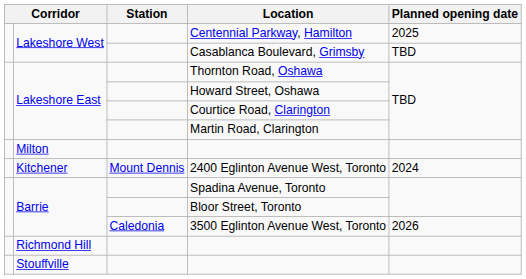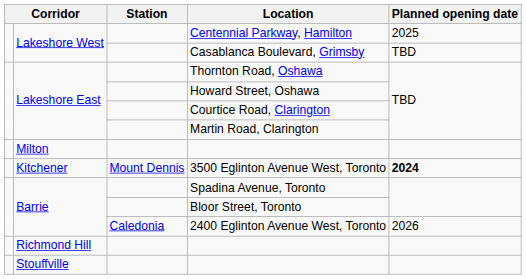(288, 168) 2400 Eglinton Avenue West, Toronto -> (288, 168) 3500 Eglinton Avenue West, Toronto
(405, 168) normal -> (405, 168) bold
(288, 226) 3500 Eglinton Avenue West, Toronto -> (288, 226) 2400 Eglinton Avenue West, Toronto
